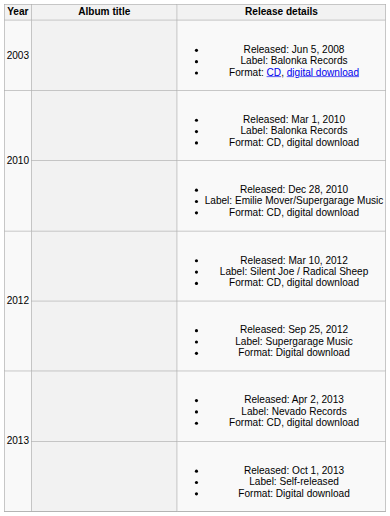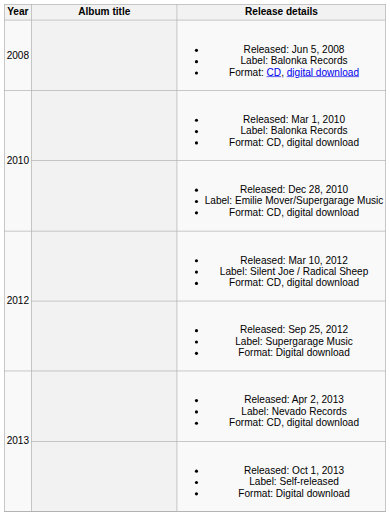(18, 55) 2003 -> (18, 55) 2008
